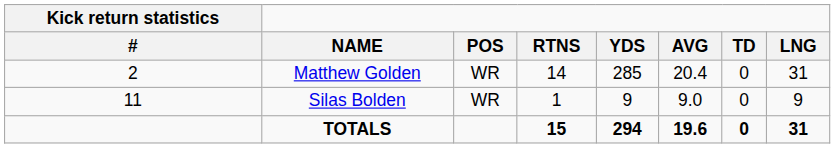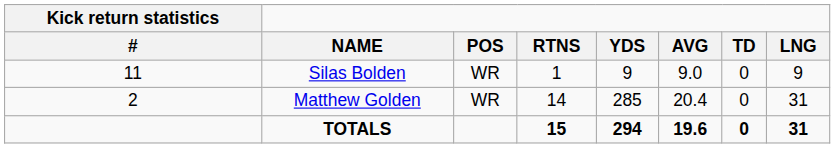rows swapped: (357, 73) <-> (357, 101)
